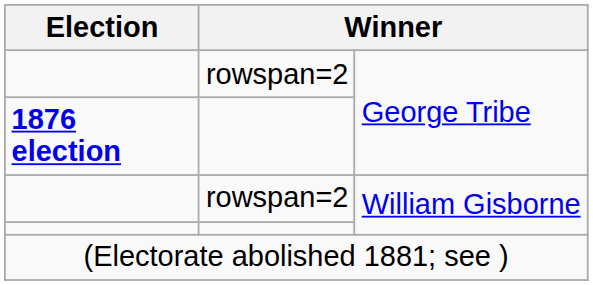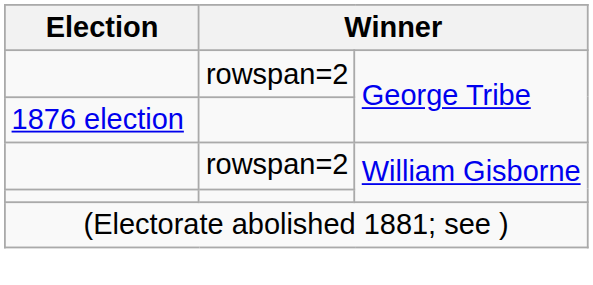(66, 135) bold -> (98, 119) normal
